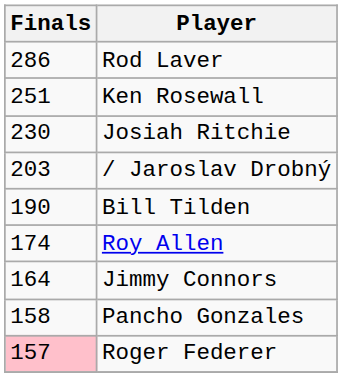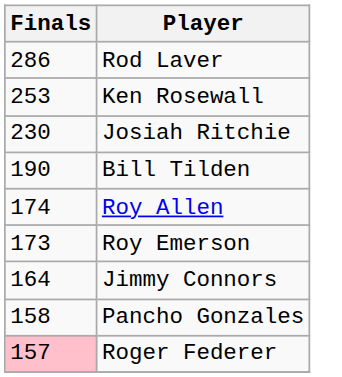(30, 97) 251 -> (30, 97) 253
- row: (217, 170)
+ row: (176, 244)
